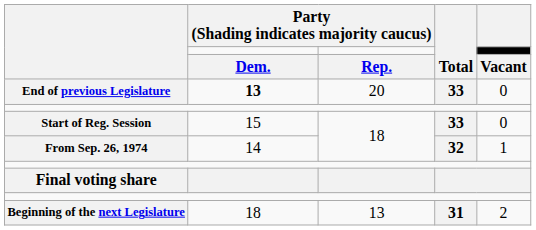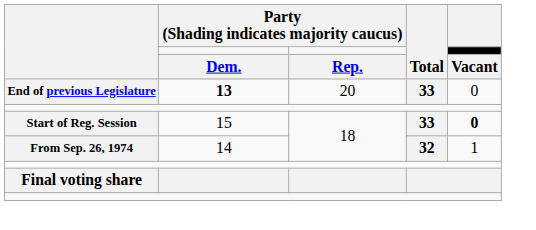(504, 123) normal -> (474, 123) bold
- row: (96, 212)
